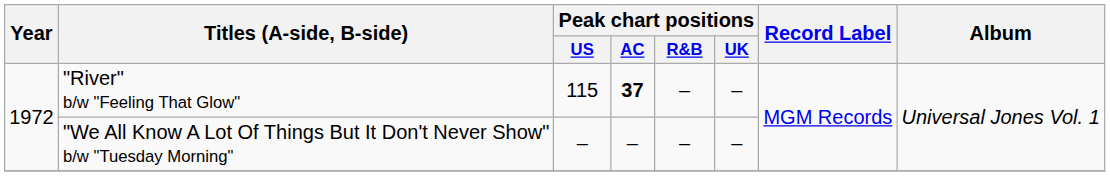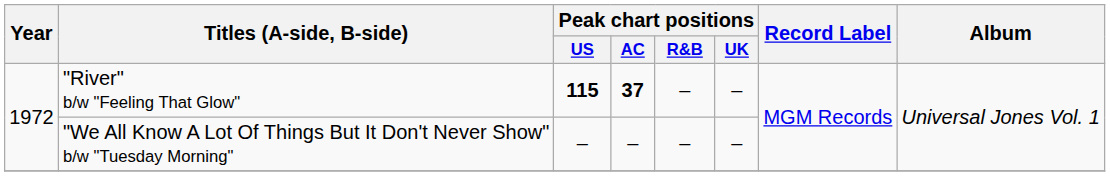(582, 89) normal -> (582, 89) bold
